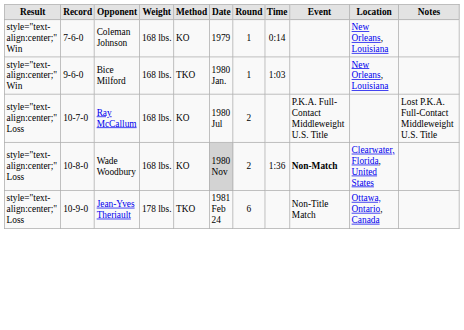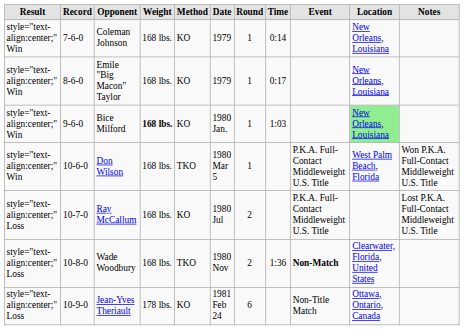+ row: (111, 81)
(157, 75) normal -> (157, 123) bold
(186, 75) TKO -> (184, 123) KO
(370, 75) no background -> (371, 123) lightgreen background
+ row: (110, 166)
(183, 166) KO -> (186, 263) TKO
(221, 166) lightgrey background -> (222, 263) no background
(186, 209) TKO -> (184, 305) KO
